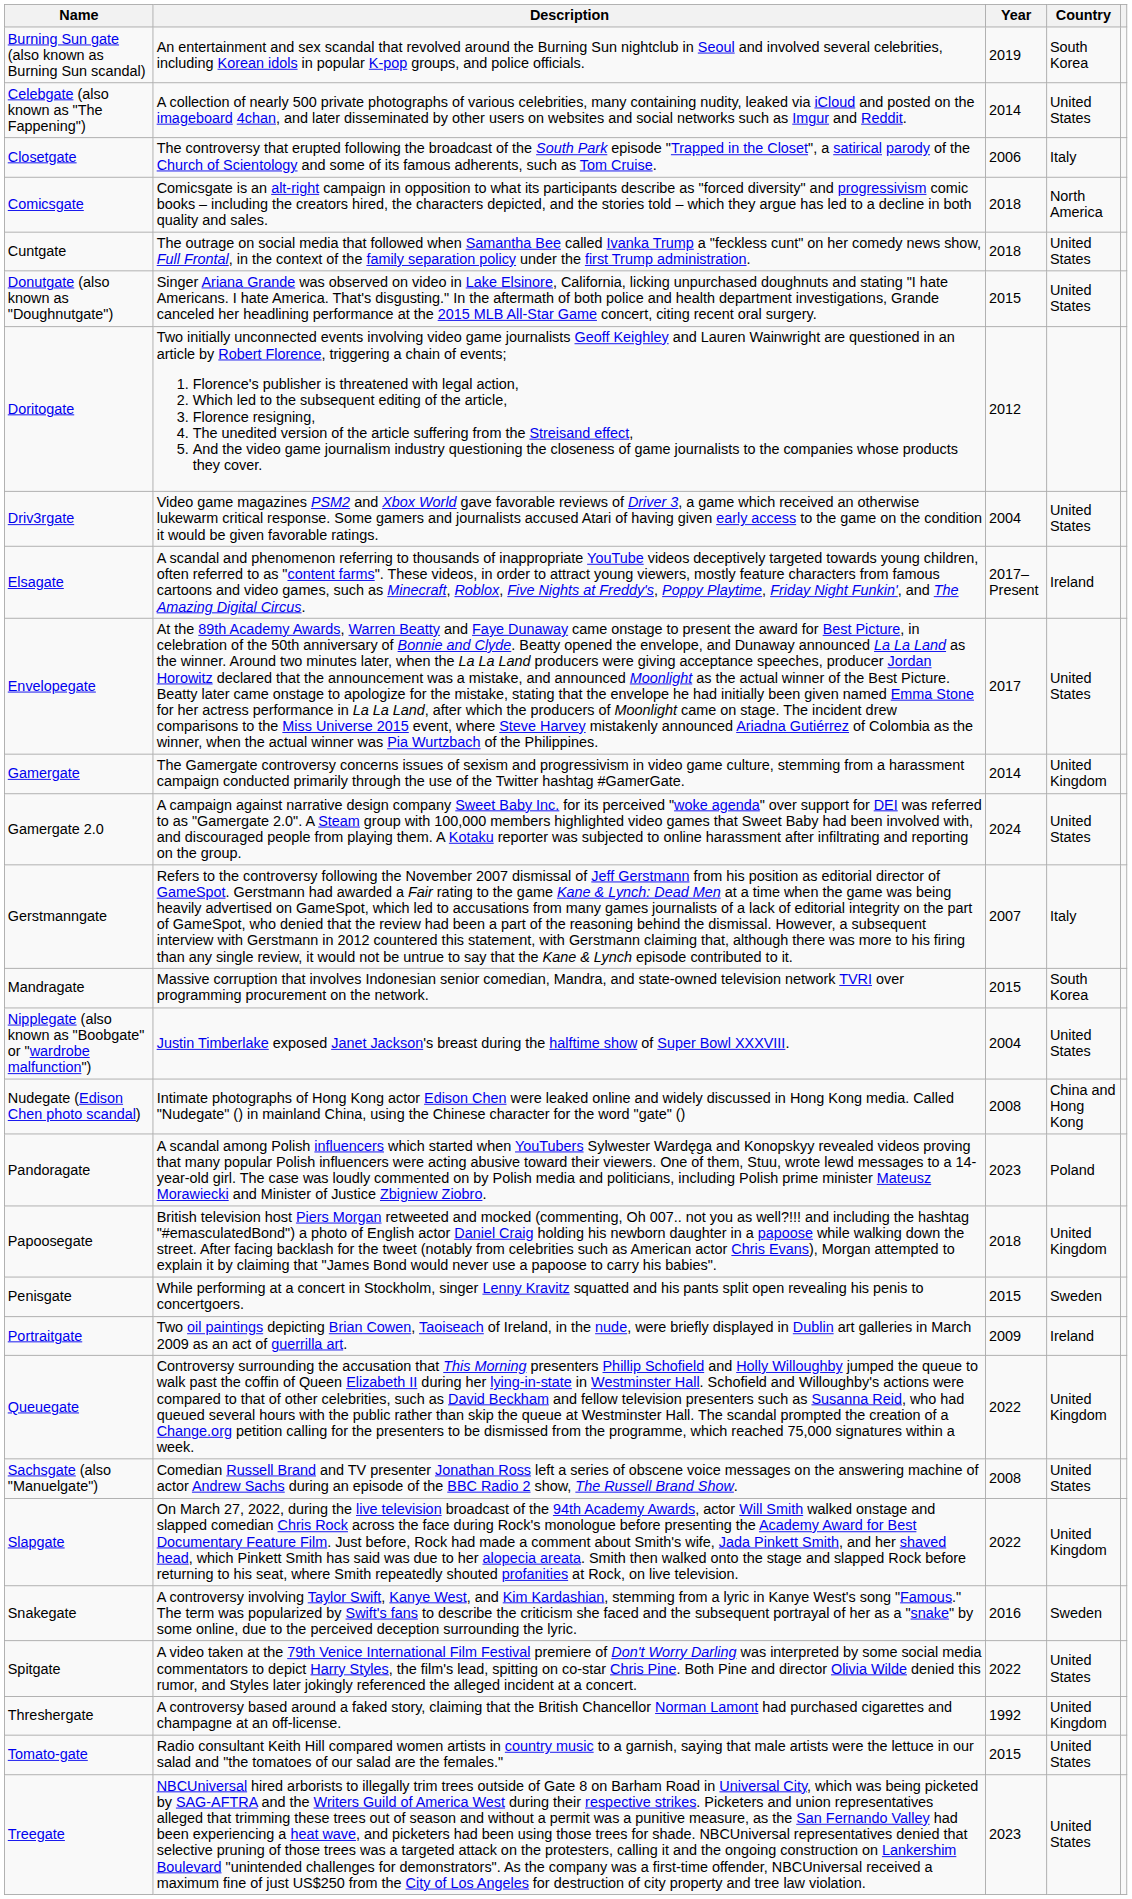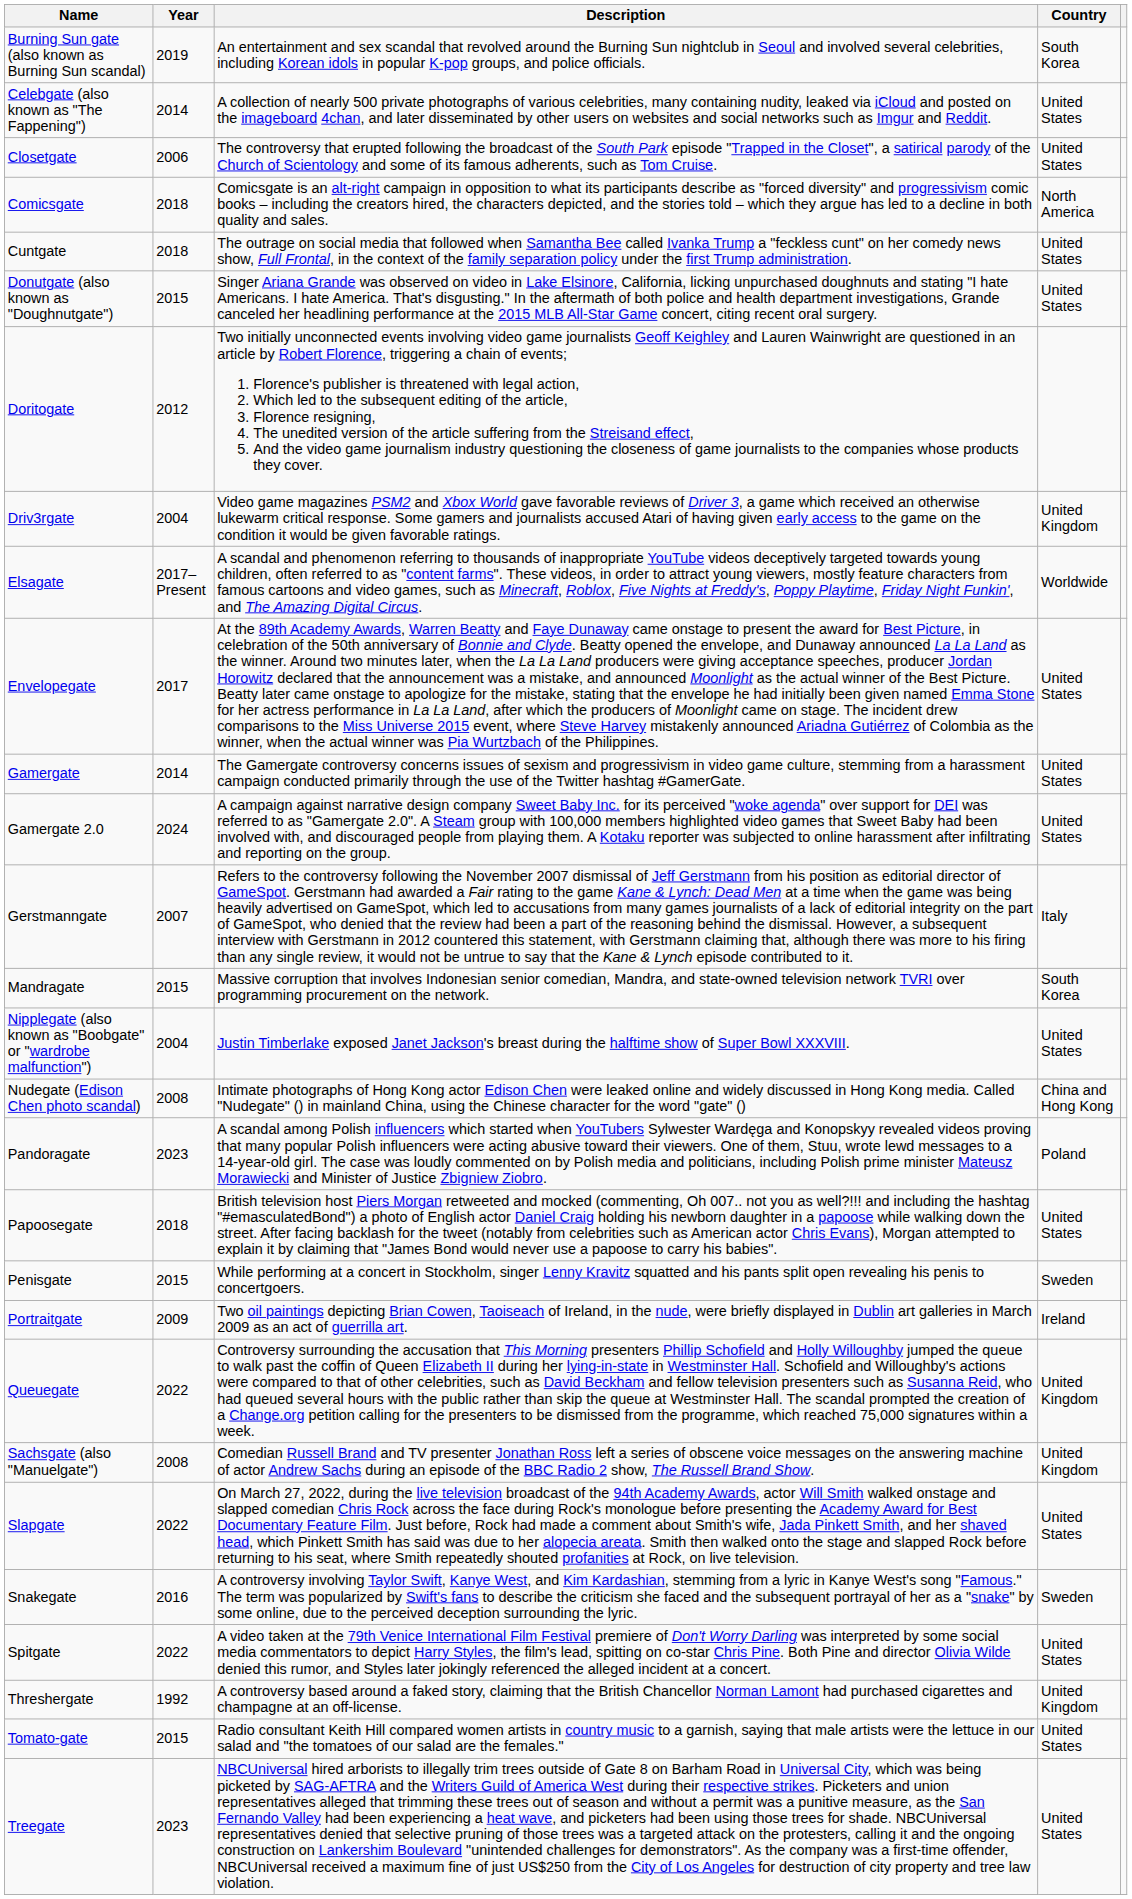columns swapped: (1016, 15) <-> (570, 15)
(1063, 157) Italy -> (1062, 157) United States
(1071, 519) United States -> (1070, 519) United Kingdom
(1072, 582) Ireland -> (1075, 582) Worldwide
(1078, 773) United Kingdom -> (1062, 773) United States
(1078, 1241) United Kingdom -> (1062, 1225) United States
(1071, 1478) United States -> (1070, 1462) United Kingdom
(1078, 1541) United Kingdom -> (1062, 1525) United States
